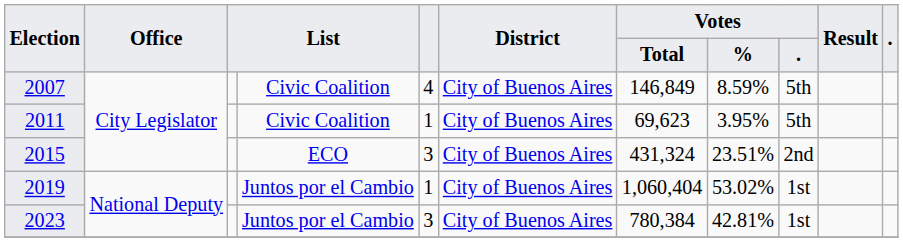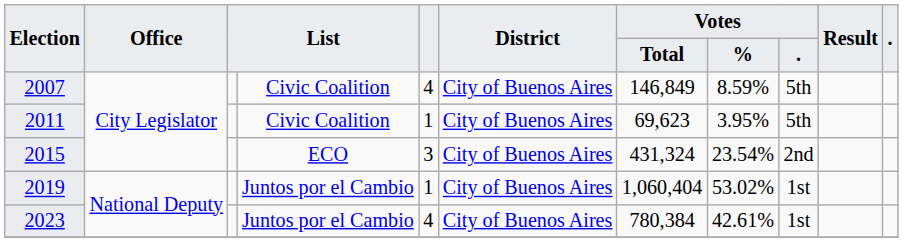(743, 154) 23.51% -> (743, 154) 23.54%
(428, 221) 3 -> (428, 221) 4
(743, 221) 42.81% -> (743, 221) 42.61%
